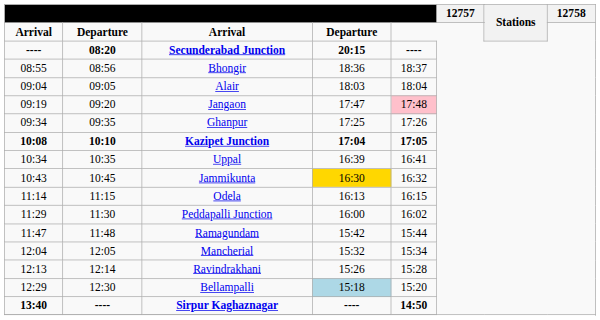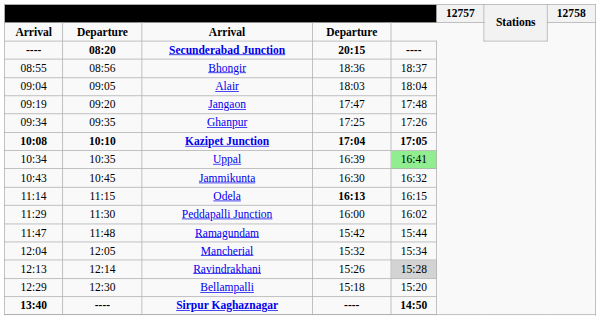(414, 104) pink background -> (414, 104) no background
(414, 159) no background -> (414, 159) lightgreen background
(352, 178) gold background -> (352, 178) no background
(352, 196) normal -> (352, 196) bold
(414, 269) no background -> (414, 269) lightgrey background
(352, 287) lightblue background -> (352, 287) no background
